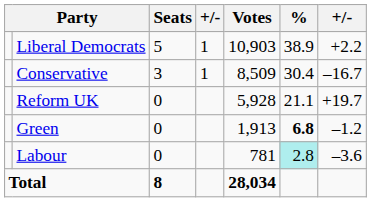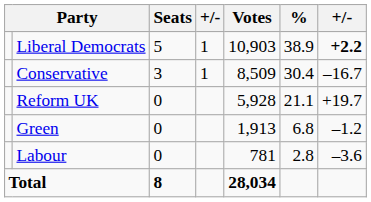(346, 45) normal -> (346, 45) bold
(303, 127) bold -> (303, 127) normal
(303, 155) paleturquoise background -> (303, 155) no background
